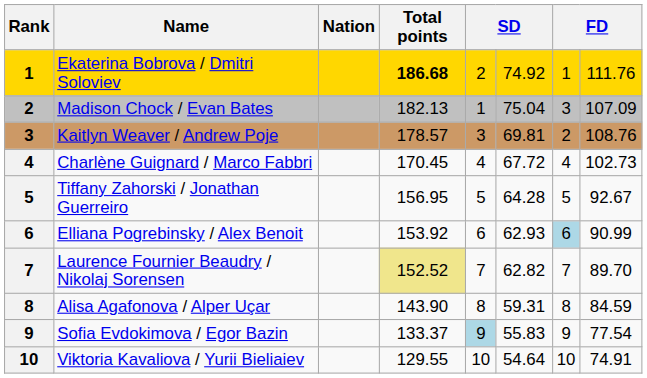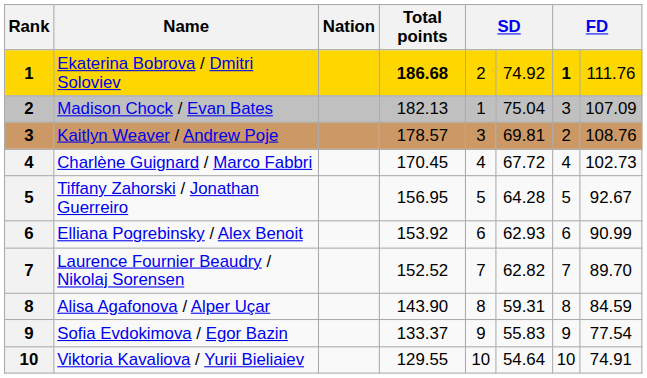(566, 72) normal -> (566, 72) bold
(566, 234) lightblue background -> (566, 234) no background
(422, 270) khaki background -> (422, 270) no background
(481, 333) lightblue background -> (481, 333) no background
